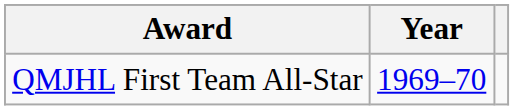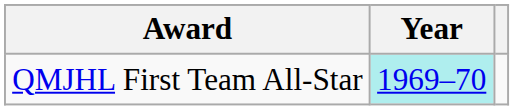(432, 78) no background -> (432, 78) paleturquoise background
